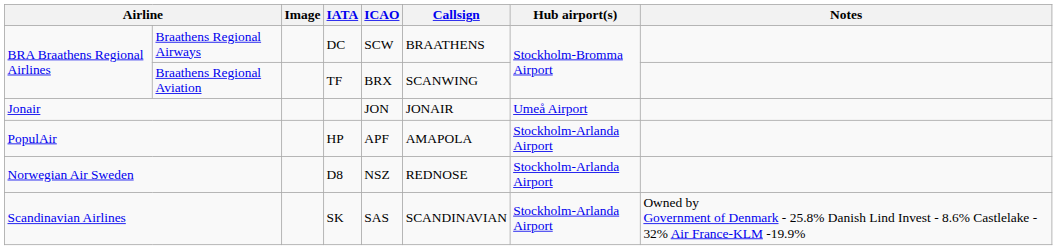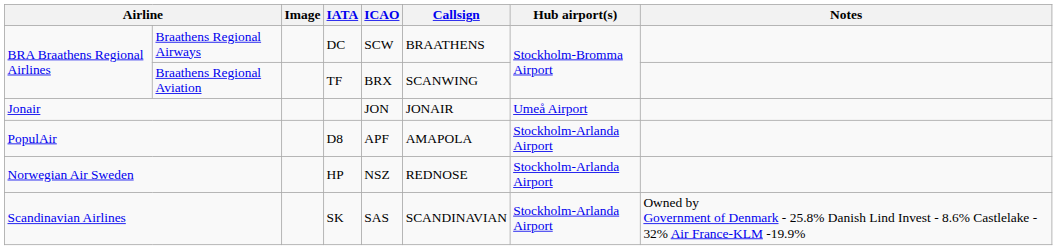(335, 138) HP -> (335, 138) D8
(335, 174) D8 -> (335, 174) HP
